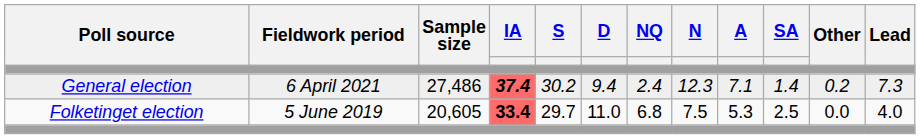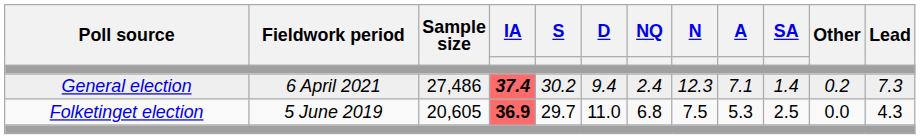(513, 112) 33.4 -> (513, 112) 36.9
(890, 112) 4.0 -> (890, 112) 4.3
